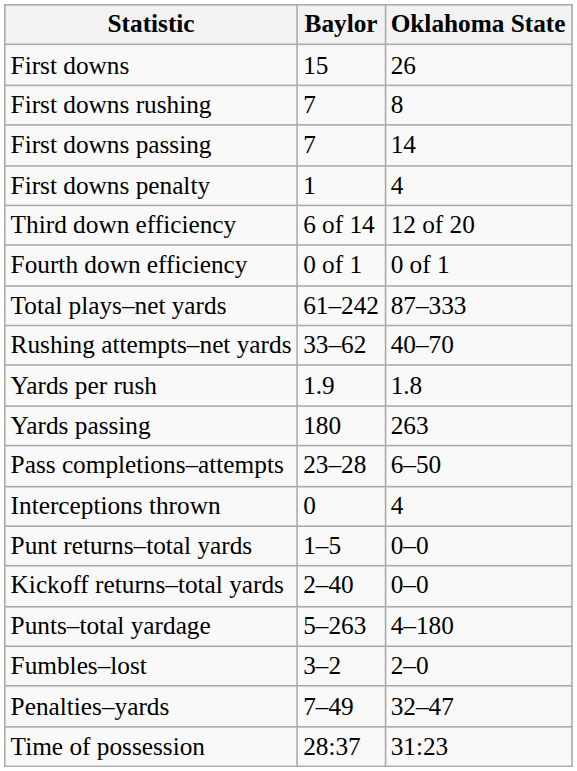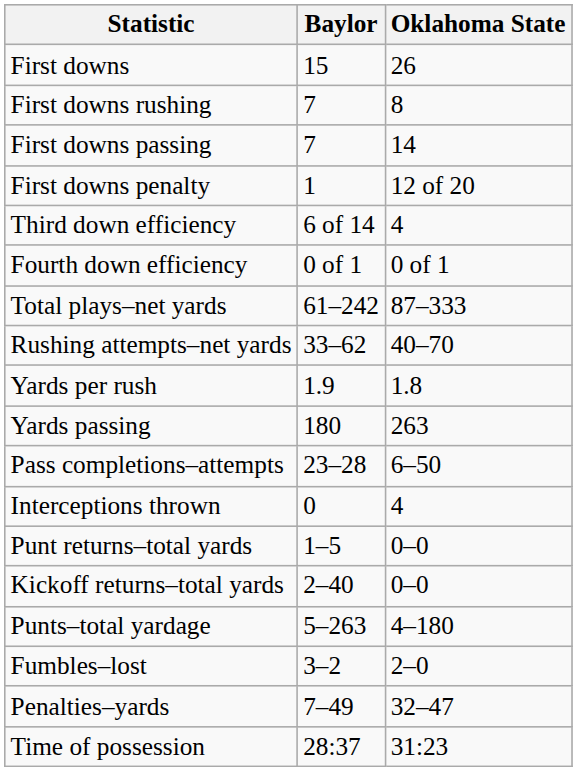(397, 184) 4 -> (433, 184) 12 of 20
(433, 225) 12 of 20 -> (397, 225) 4
